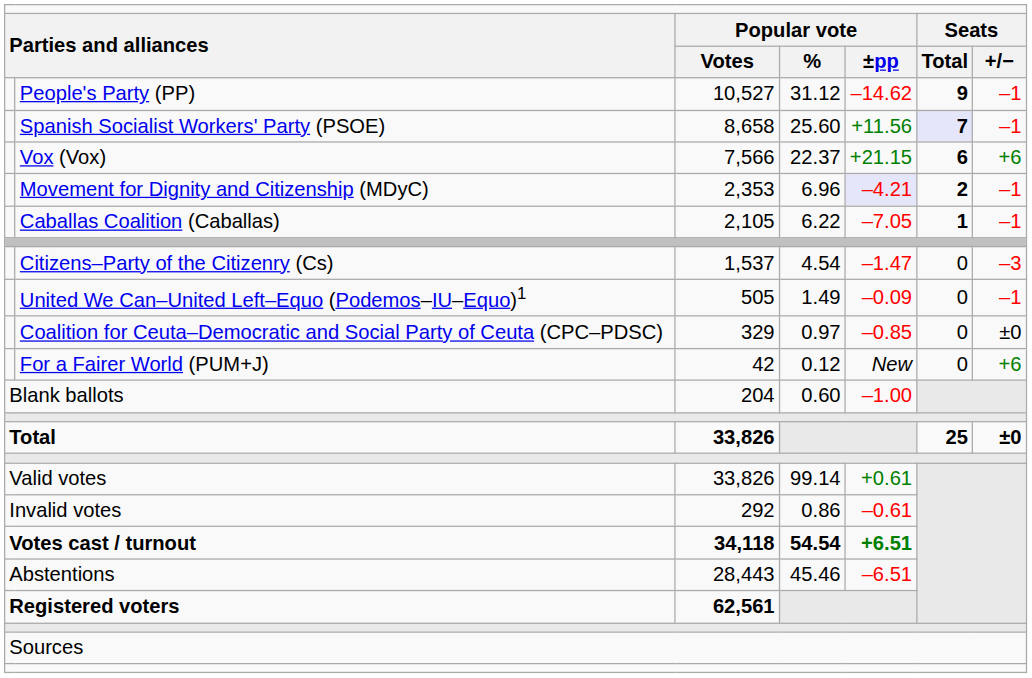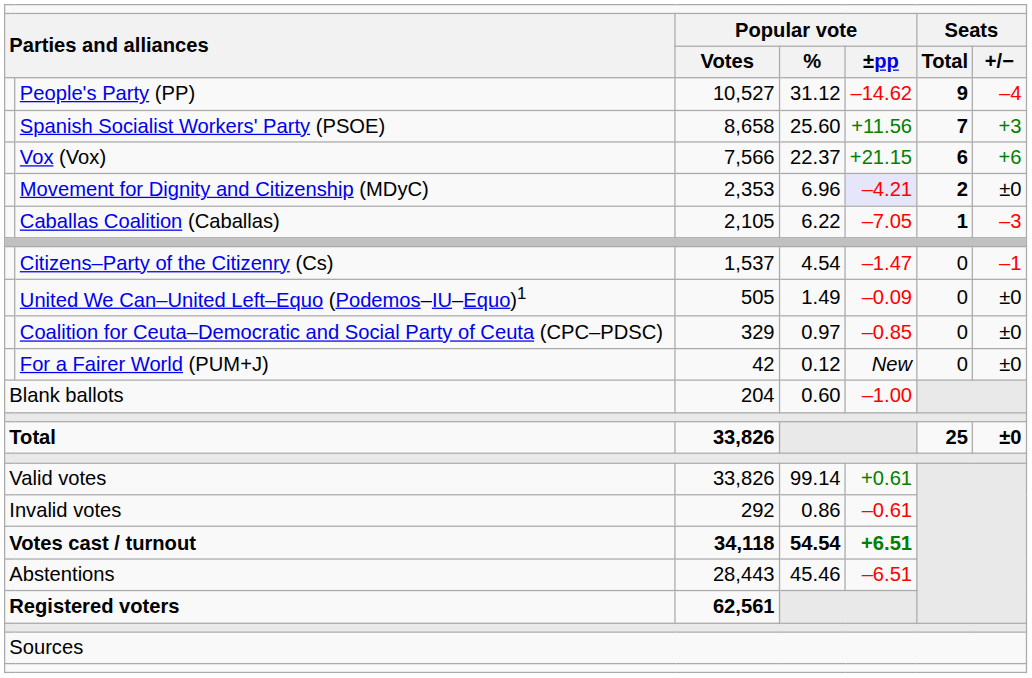(1010, 93) –1 -> (1010, 93) –4
(962, 125) lavender background -> (962, 125) no background
(1010, 125) –1 -> (1010, 125) +3
(1010, 189) –1 -> (1010, 189) ±0
(1010, 221) –1 -> (1010, 221) –3
(1010, 262) –3 -> (1010, 262) –1
(1010, 297) –1 -> (1010, 297) ±0
(1010, 364) +6 -> (1010, 364) ±0
